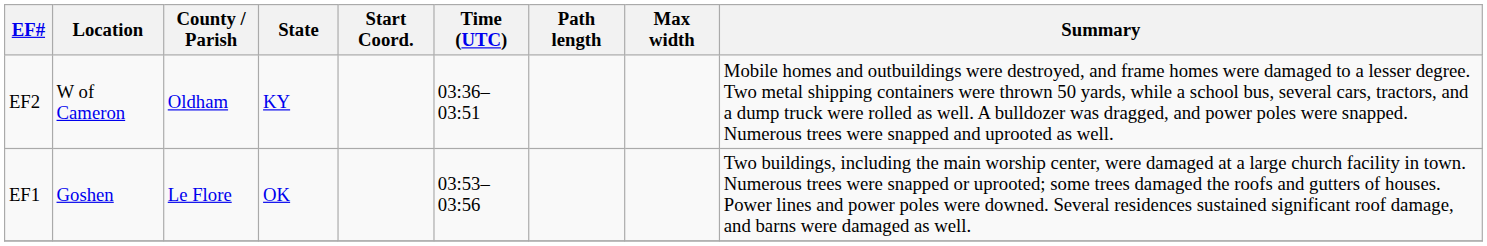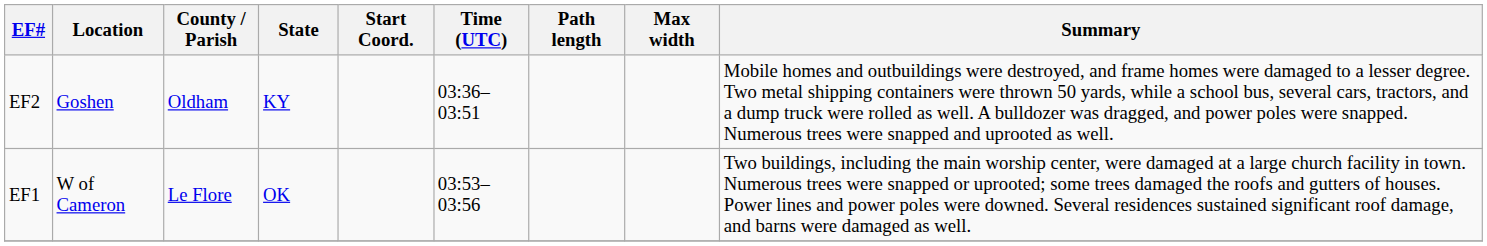(91, 101) W of Cameron -> (85, 101) Goshen
(85, 194) Goshen -> (91, 194) W of Cameron
